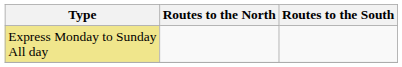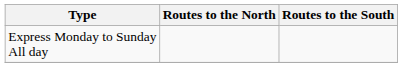(82, 44) khaki background -> (82, 44) no background
